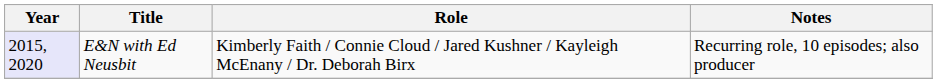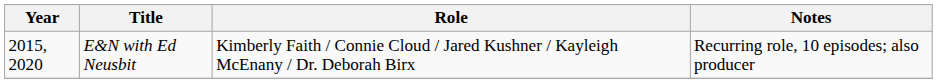(28, 54) lavender background -> (28, 54) no background
